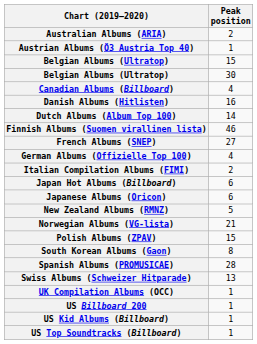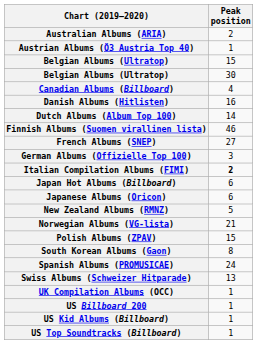(231, 156) 4 -> (231, 156) 3
(231, 170) normal -> (231, 170) bold
(231, 265) 28 -> (231, 265) 24
